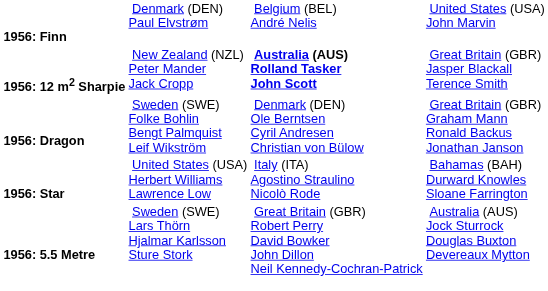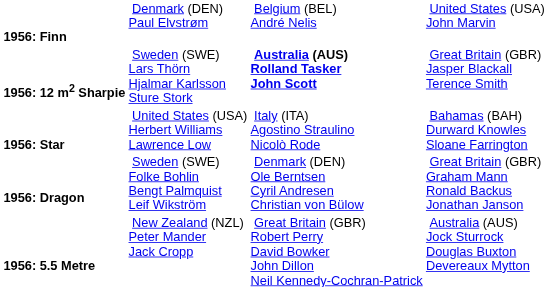(186, 69) New Zealand (NZL) Peter Mander Jack Cropp -> (177, 76) Sweden (SWE) Lars Thörn Hjalmar Karlsson Sture Stork
rows swapped: (34, 194) <-> (44, 140)
(177, 233) Sweden (SWE) Lars Thörn Hjalmar Karlsson Sture Stork -> (186, 237) New Zealand (NZL) Peter Mander Jack Cropp
